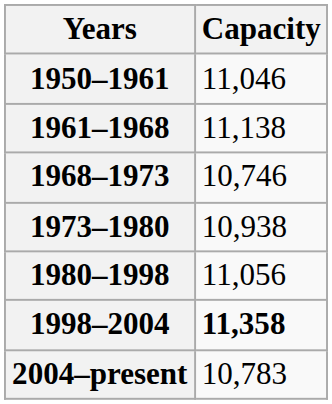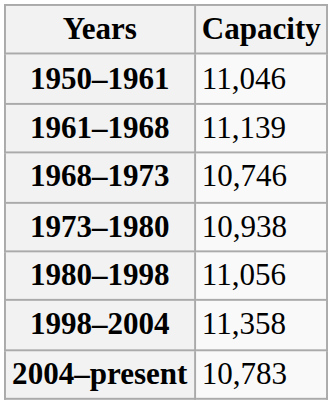(244, 127) 11,138 -> (244, 127) 11,139
(244, 324) bold -> (244, 324) normal
